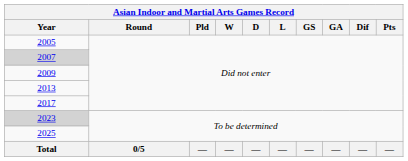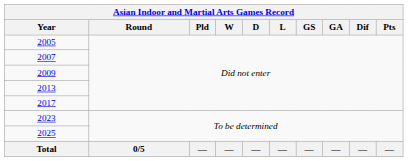(46, 58) lightgrey background -> (46, 58) no background
(46, 118) lightgrey background -> (46, 118) no background
